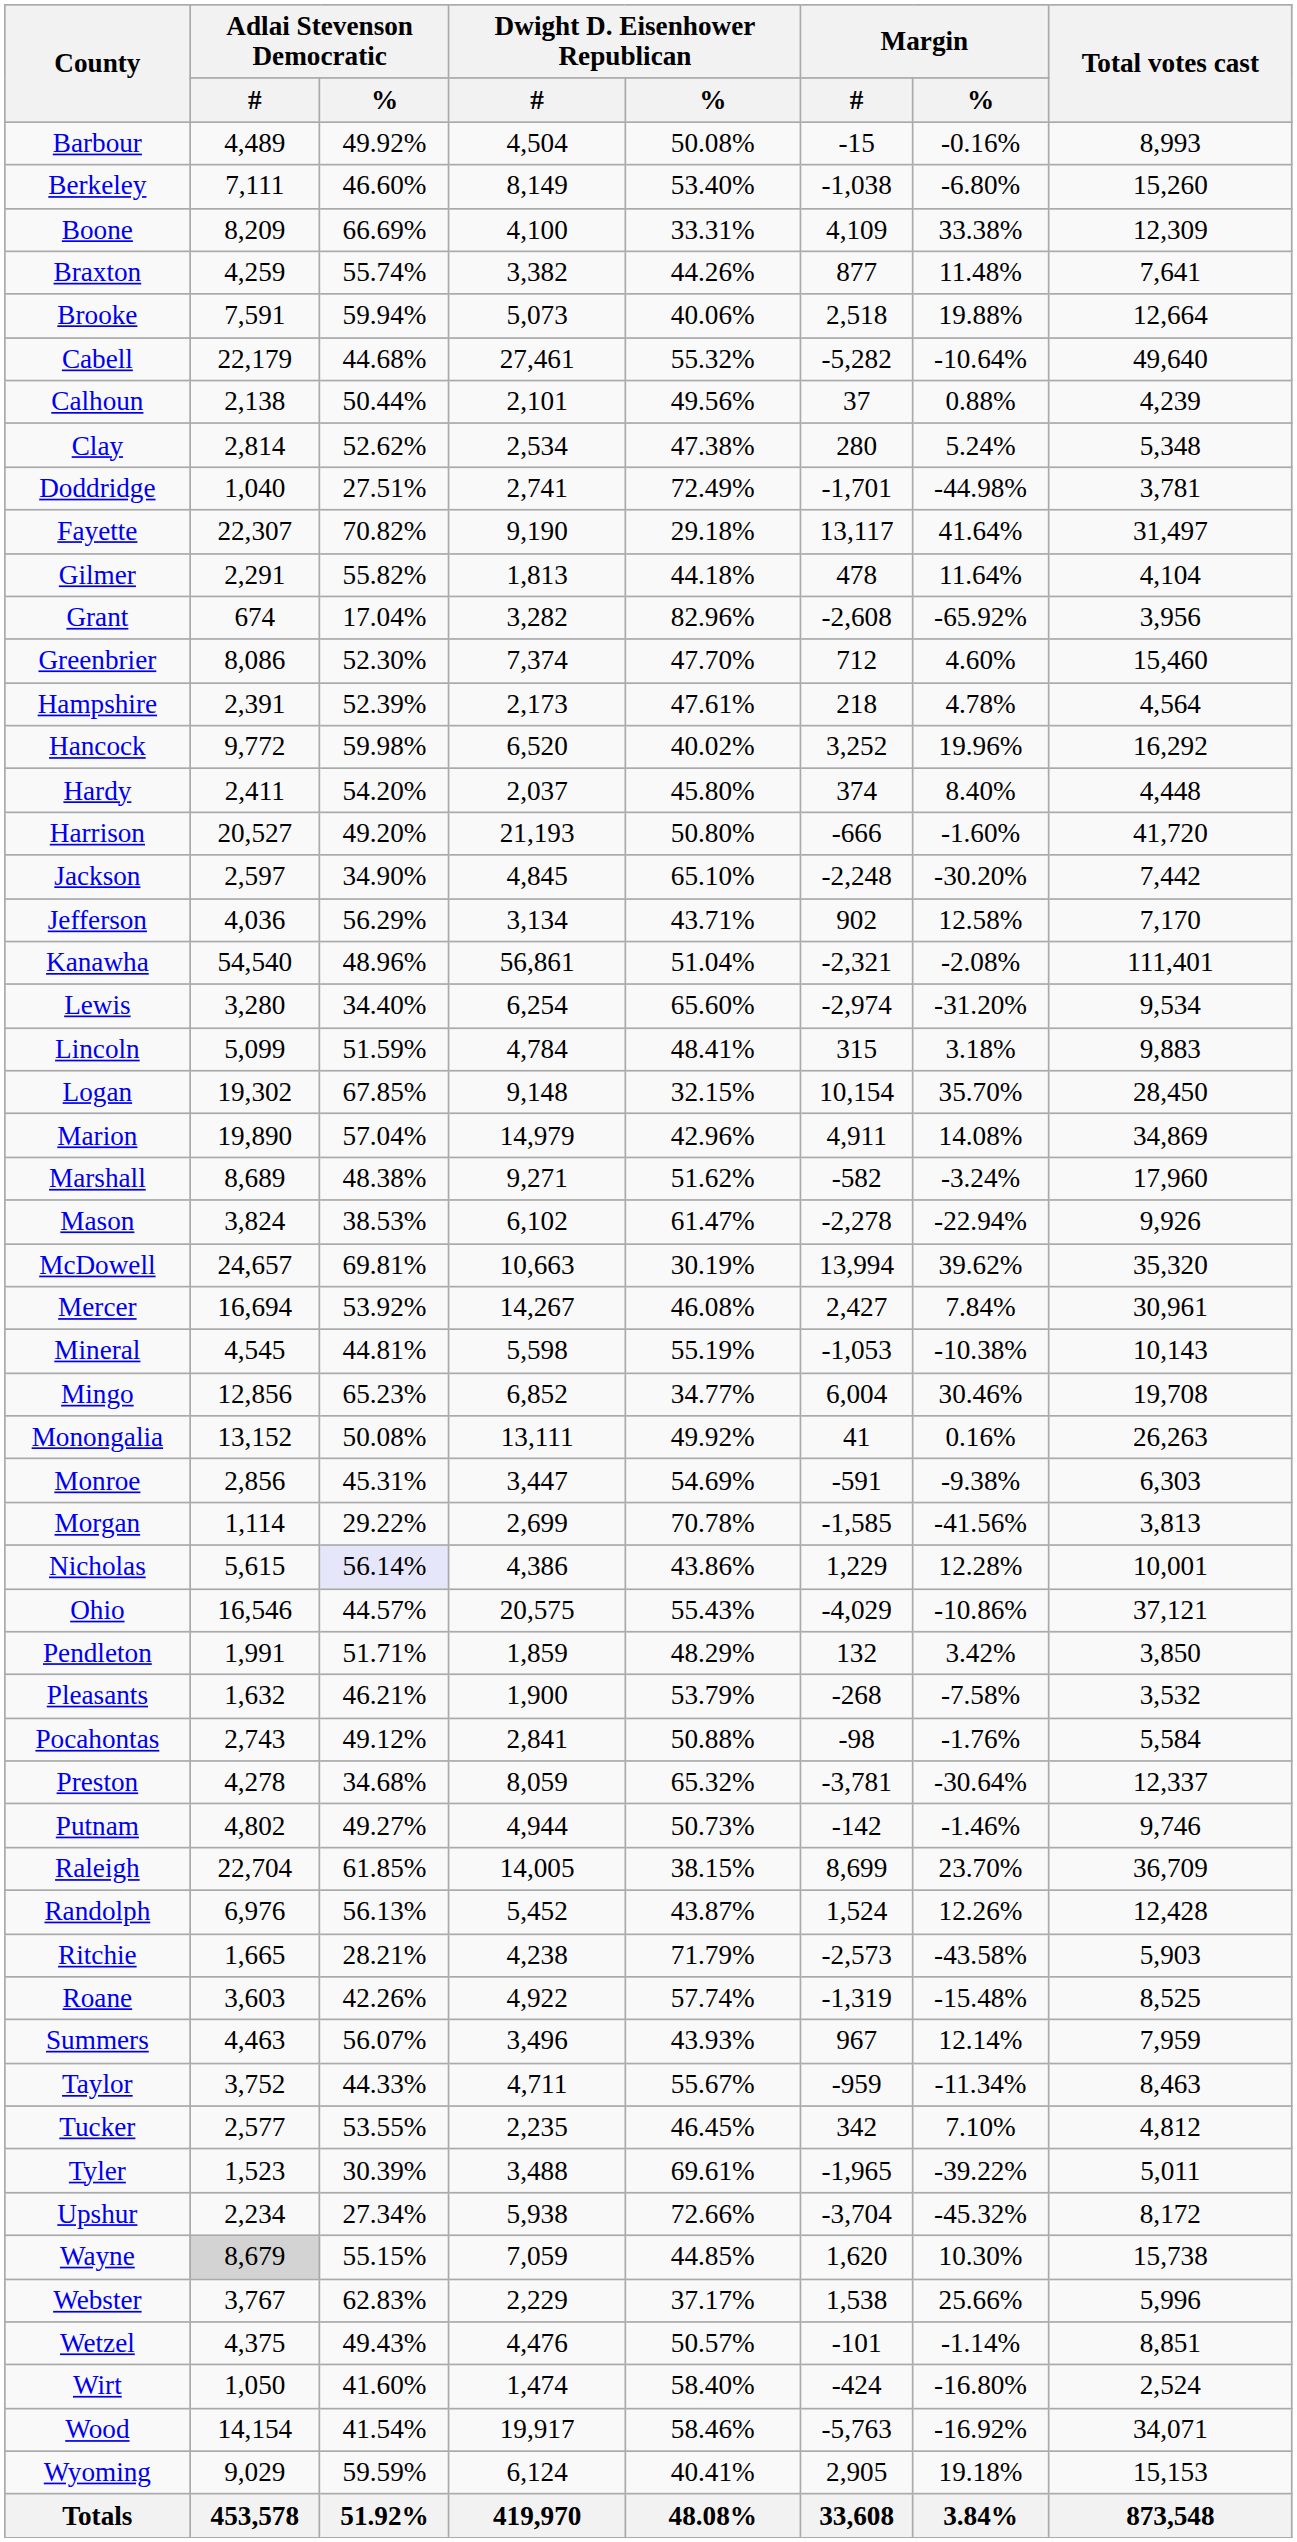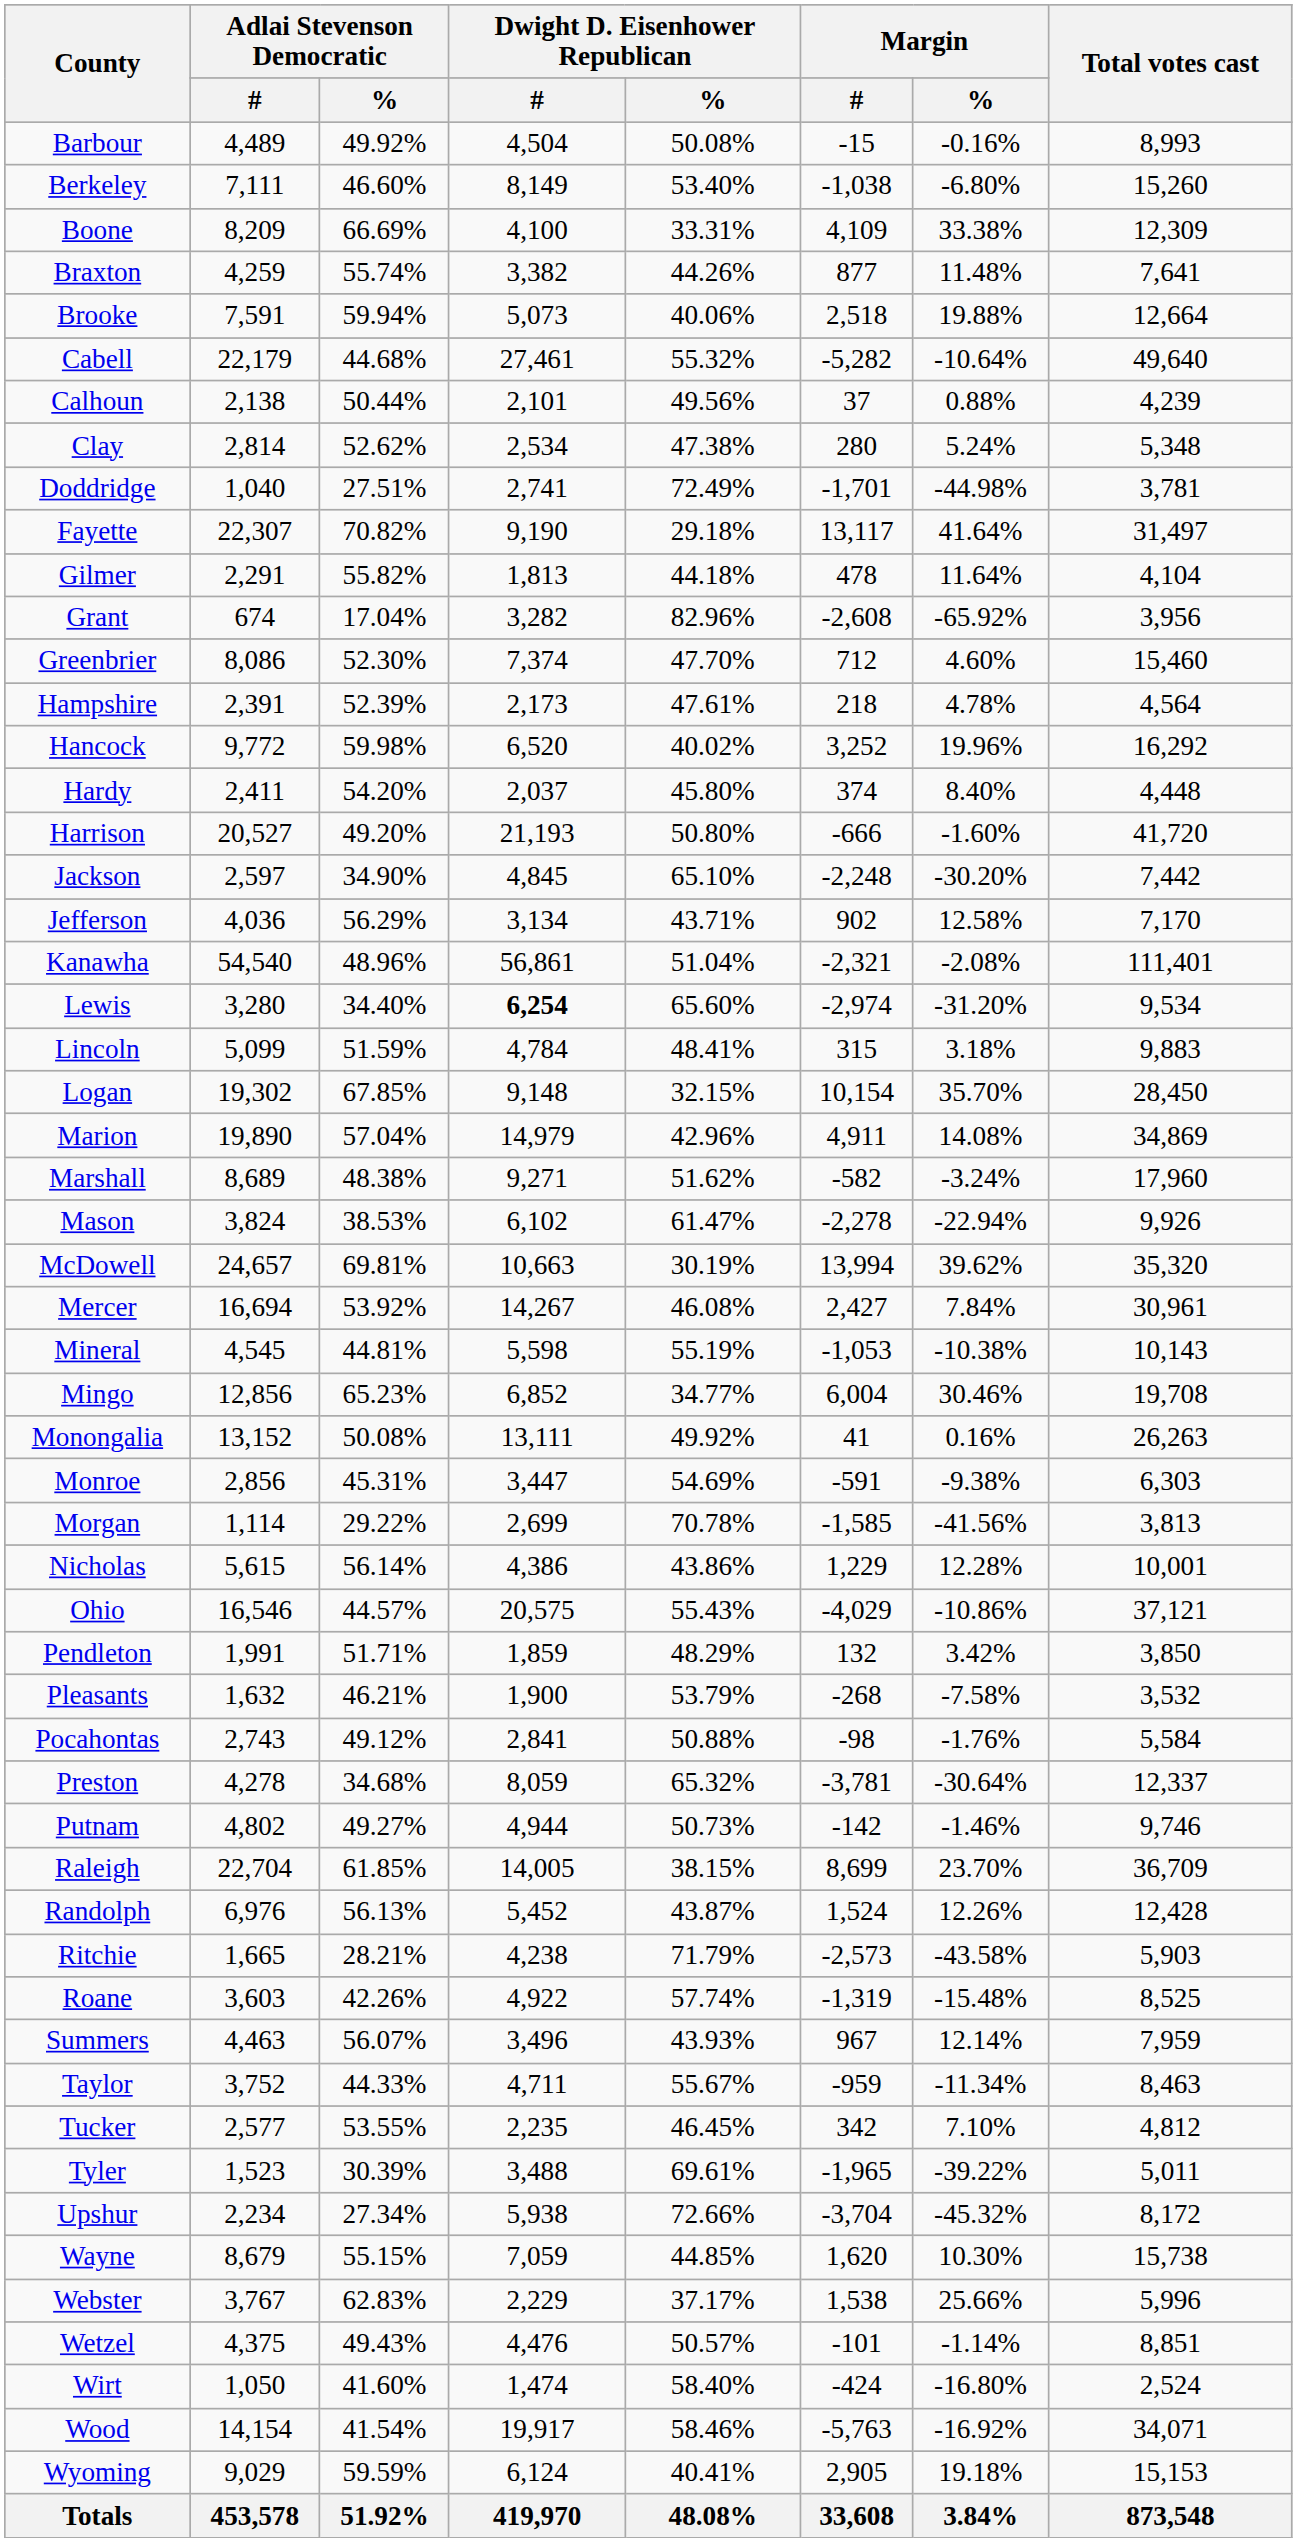(537, 1005) normal -> (537, 1005) bold
(384, 1566) lavender background -> (384, 1566) no background
(255, 2256) lightgrey background -> (255, 2256) no background
